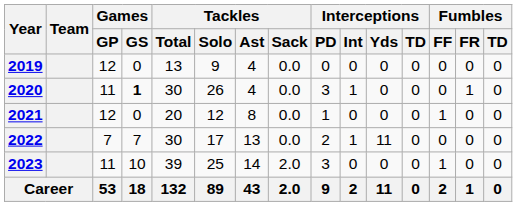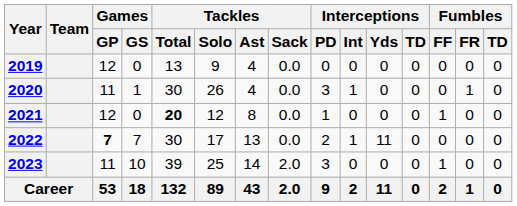(137, 90) bold -> (137, 90) normal
(173, 115) normal -> (173, 115) bold
(108, 139) normal -> (108, 139) bold
